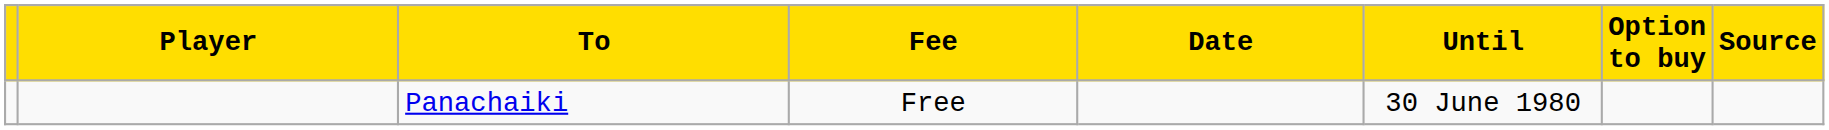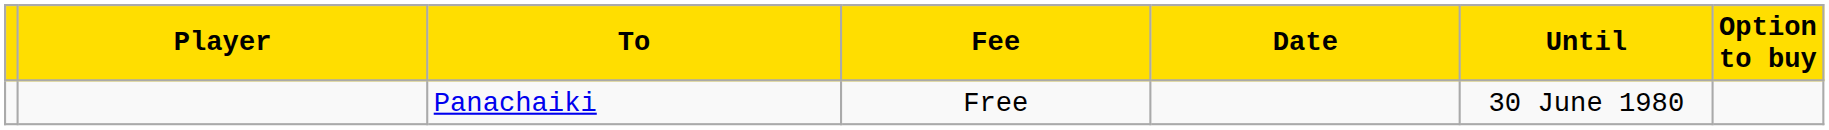- column: (1768, 43)
